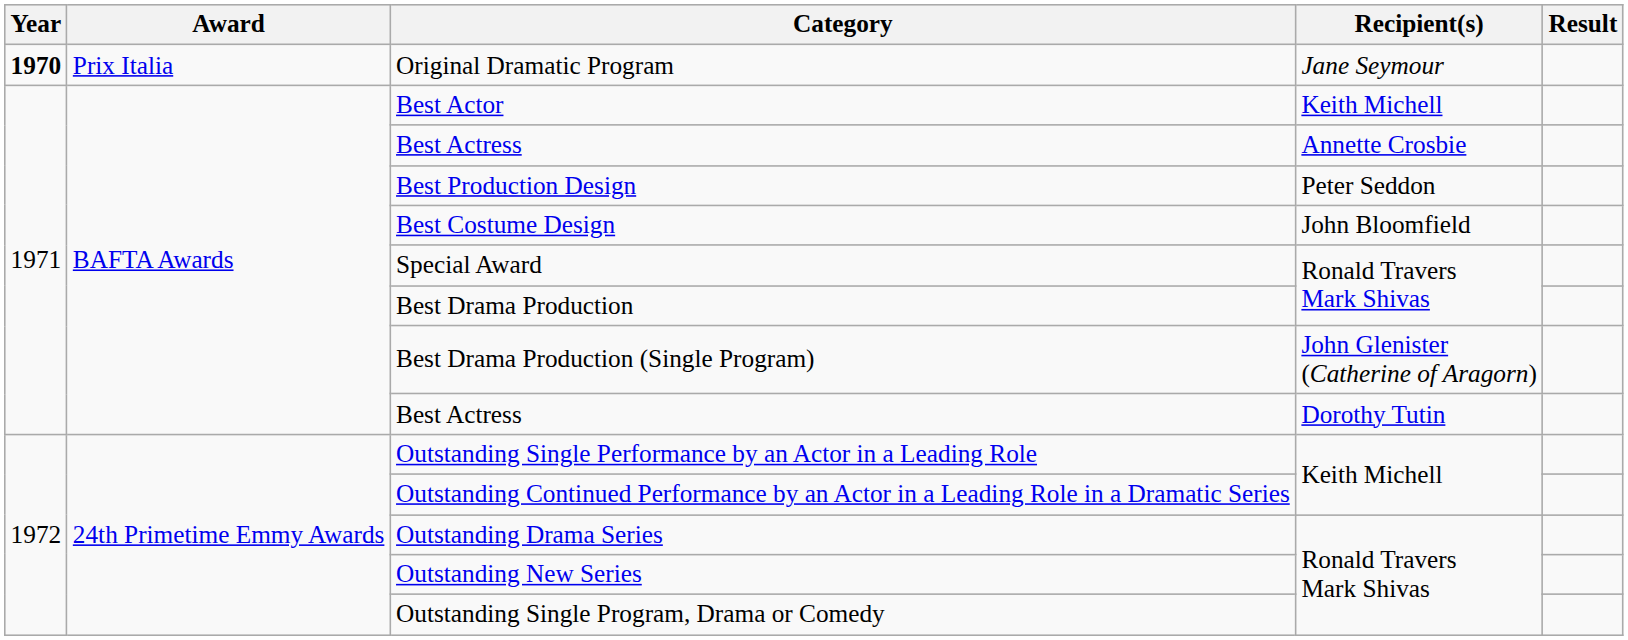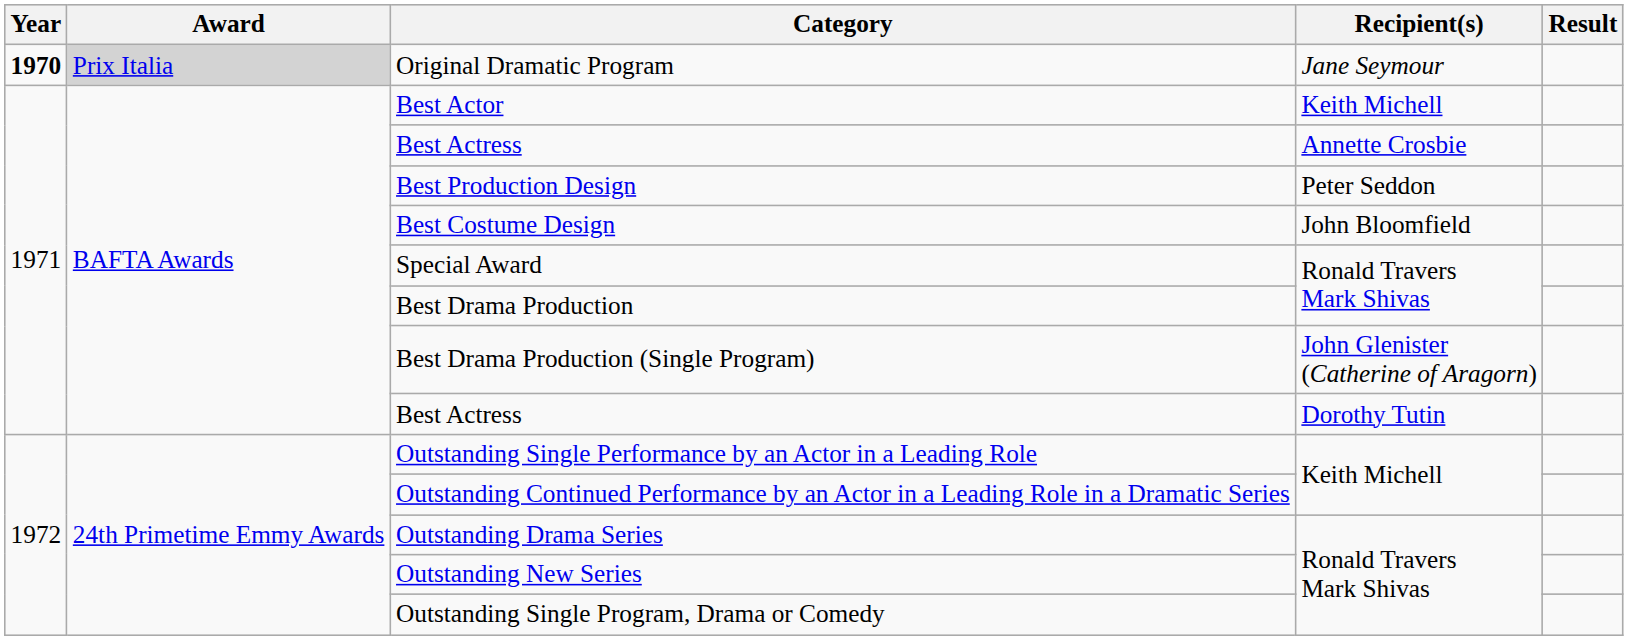(123, 64) no background -> (123, 64) lightgrey background
